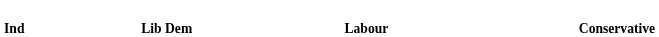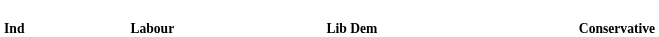columns swapped: (366, 10) <-> (167, 10)
